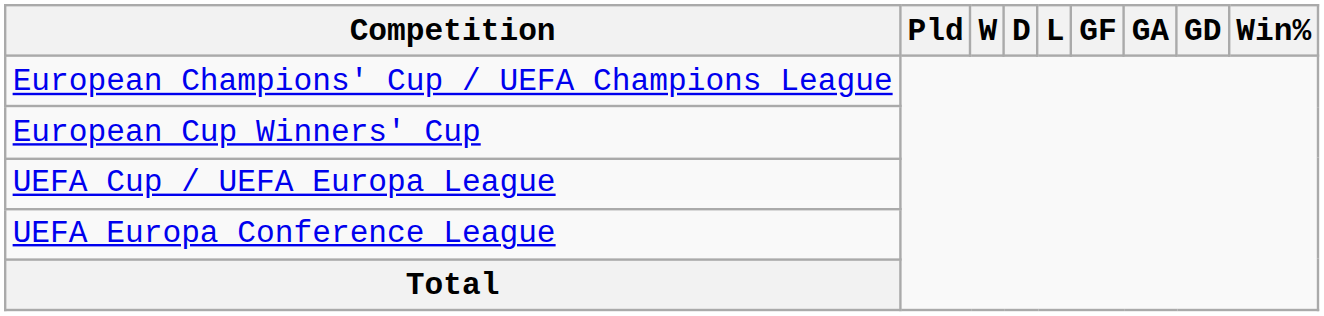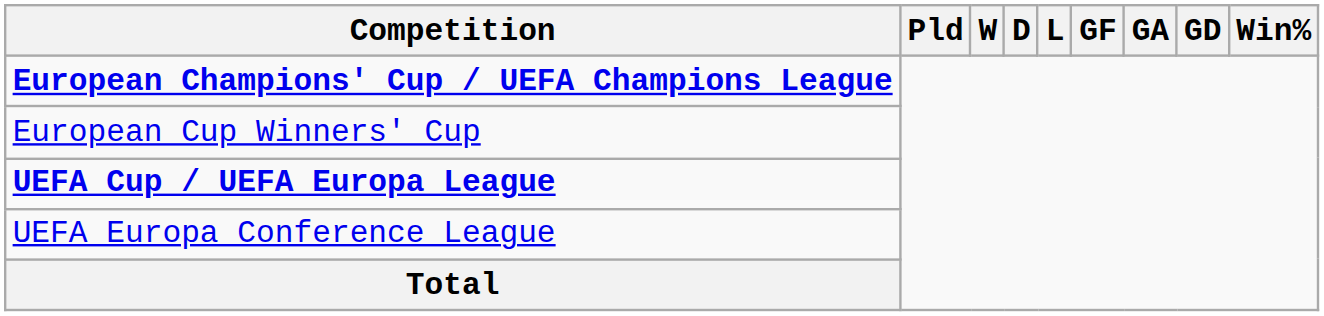(453, 81) normal -> (453, 81) bold
(284, 183) normal -> (284, 183) bold
